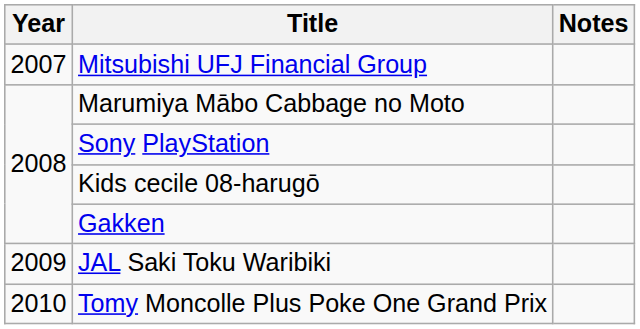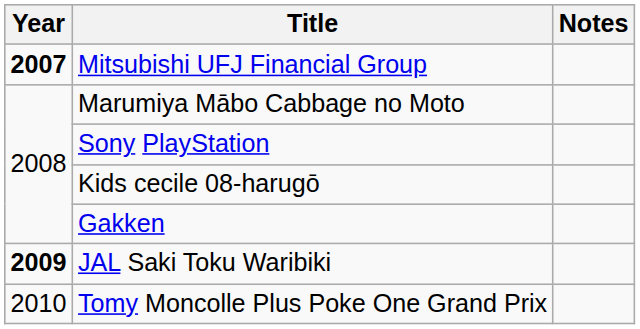(39, 64) normal -> (39, 64) bold
(39, 263) normal -> (39, 263) bold
